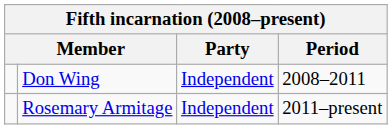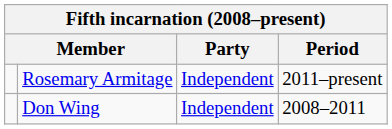rows swapped: (61, 78) <-> (97, 108)
